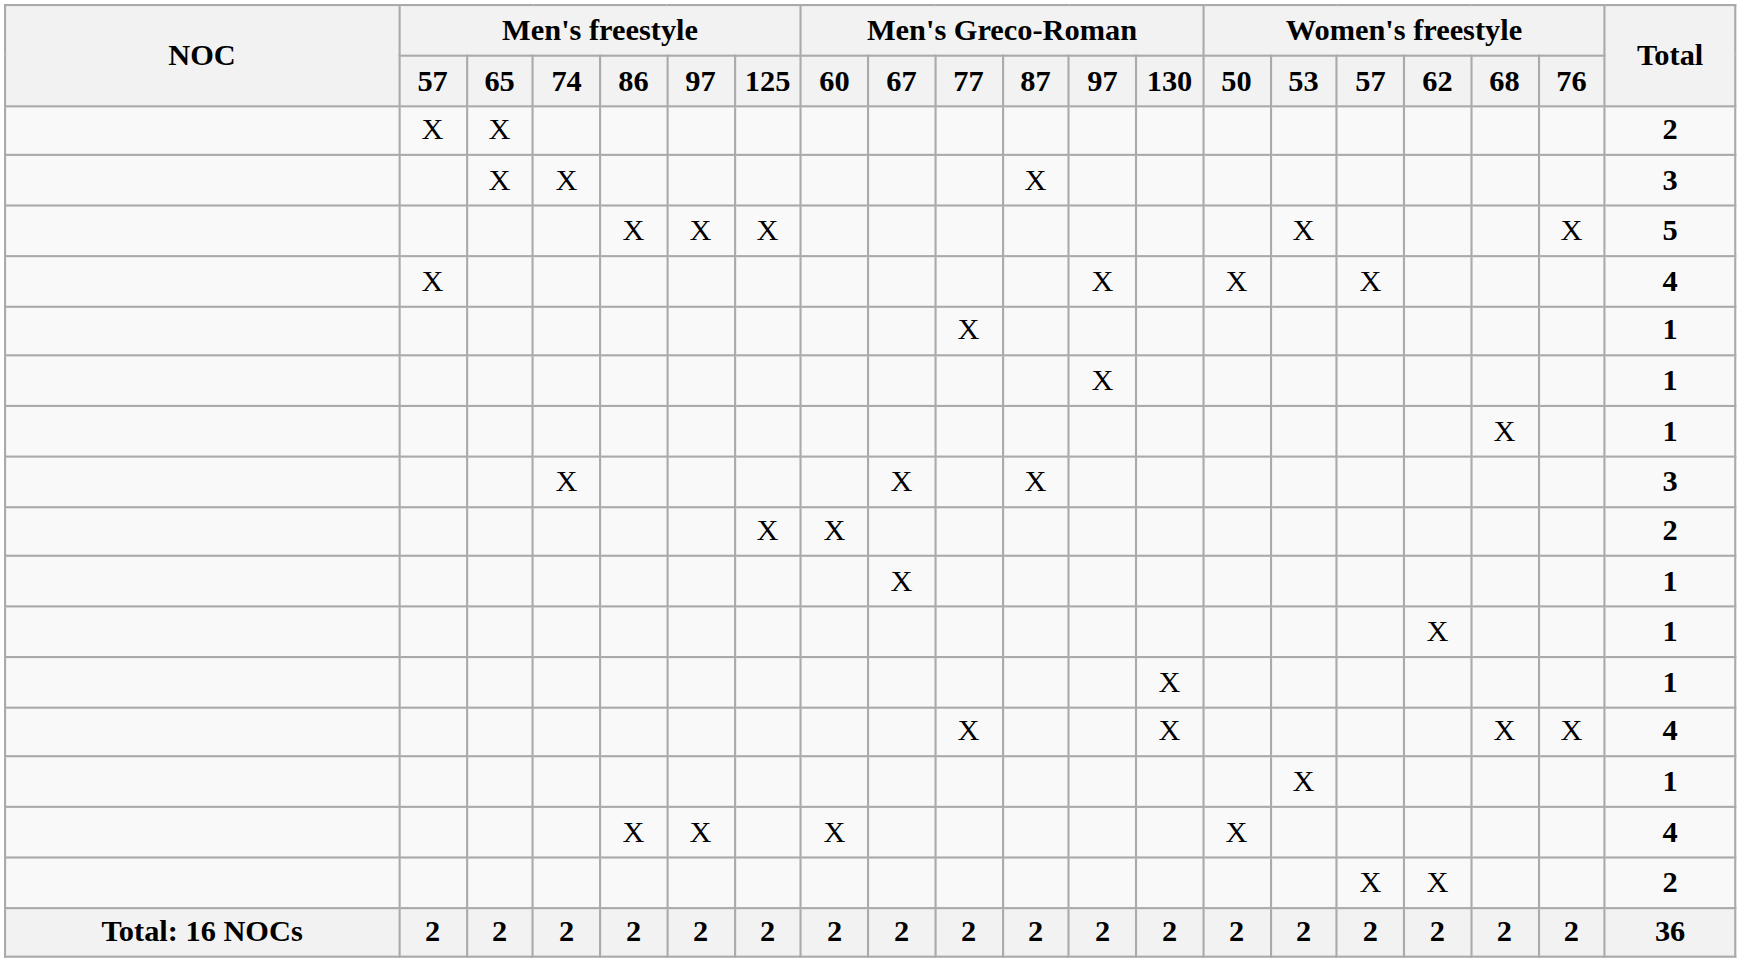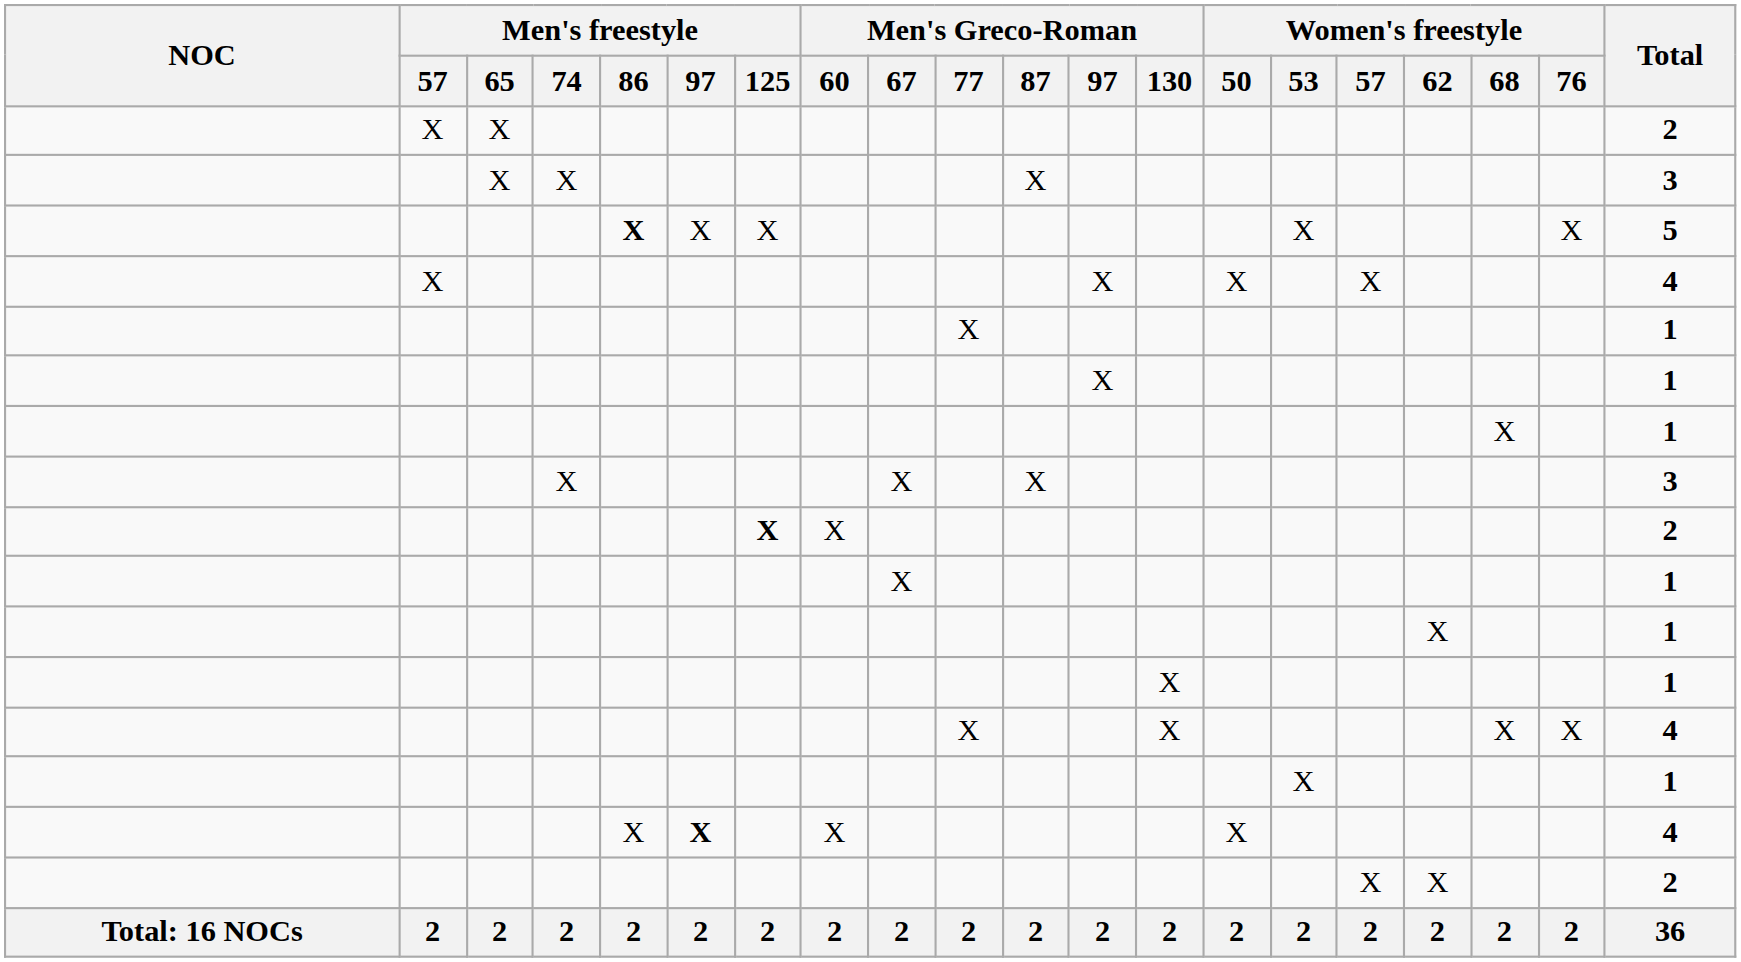(634, 230) normal -> (634, 230) bold
(768, 531) normal -> (768, 531) bold
(701, 831) normal -> (701, 831) bold
